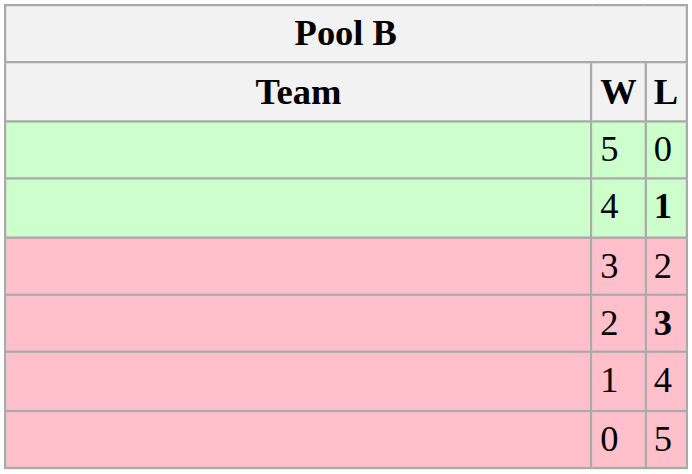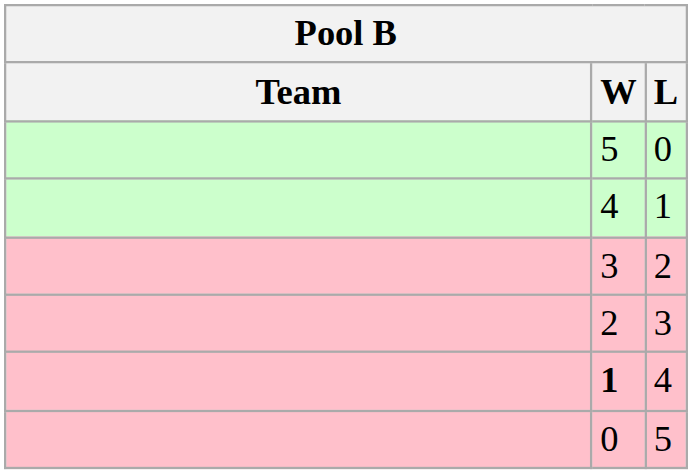(663, 206) bold -> (663, 206) normal
(663, 322) bold -> (663, 322) normal
(609, 380) normal -> (609, 380) bold
